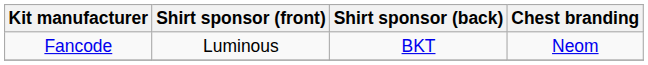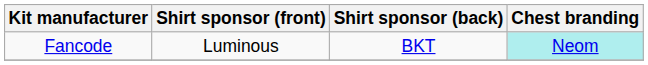(575, 45) no background -> (575, 45) paleturquoise background
